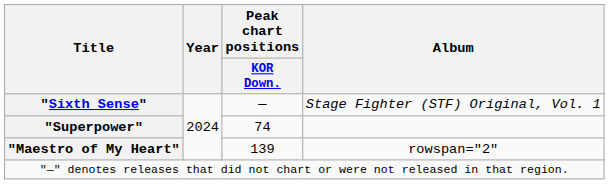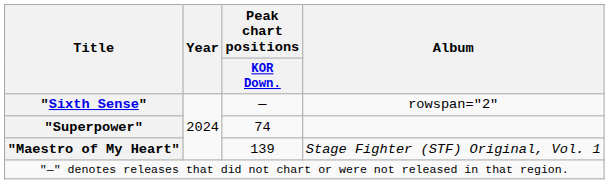(453, 105) Stage Fighter (STF) Original, Vol. 1 -> (453, 105) rowspan="2"
(453, 149) rowspan="2" -> (453, 149) Stage Fighter (STF) Original, Vol. 1
